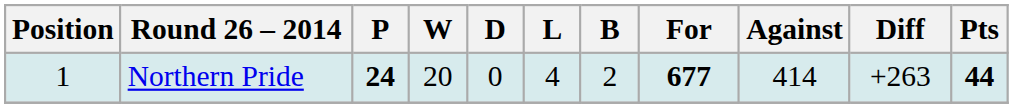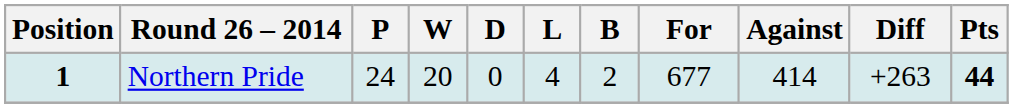(63, 77) normal -> (63, 77) bold
(380, 77) bold -> (380, 77) normal
(689, 77) bold -> (689, 77) normal
